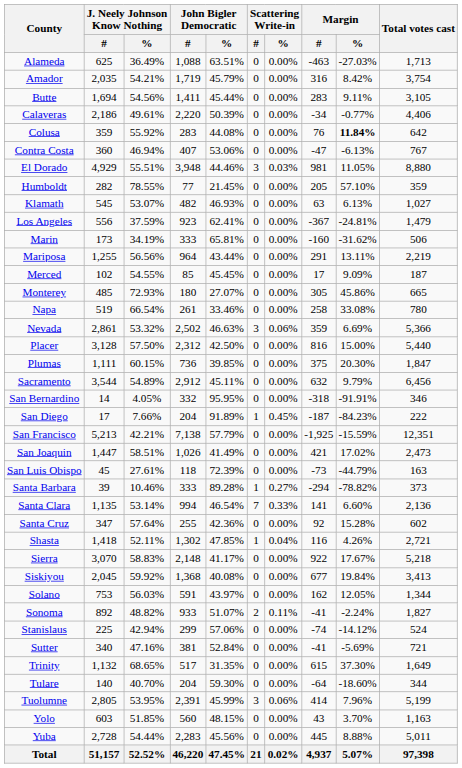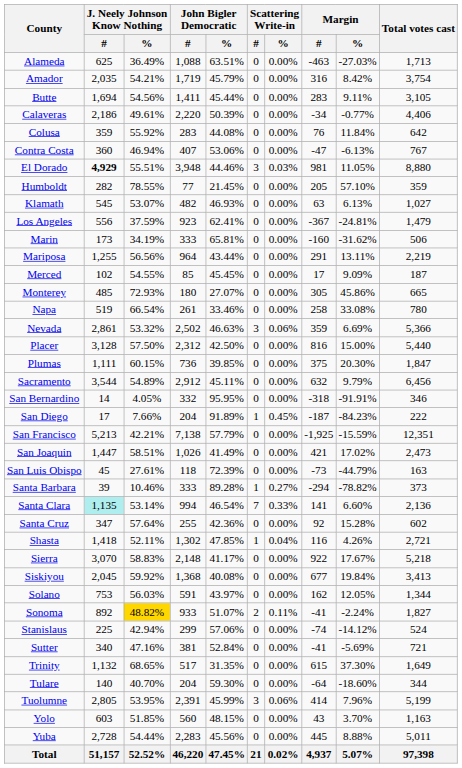(358, 132) bold -> (358, 132) normal
(104, 168) normal -> (104, 168) bold
(104, 505) no background -> (104, 505) paleturquoise background
(147, 612) no background -> (147, 612) gold background
